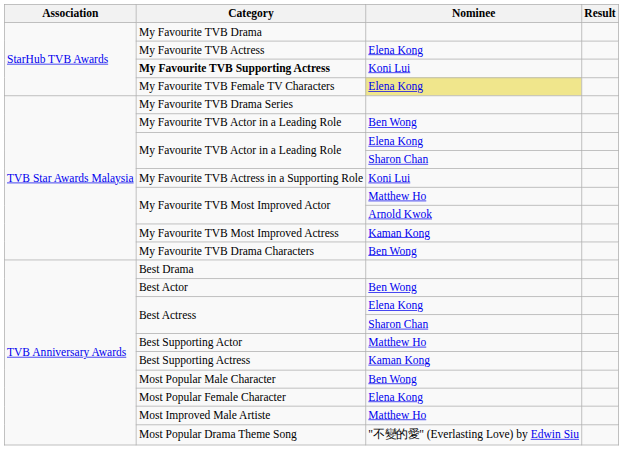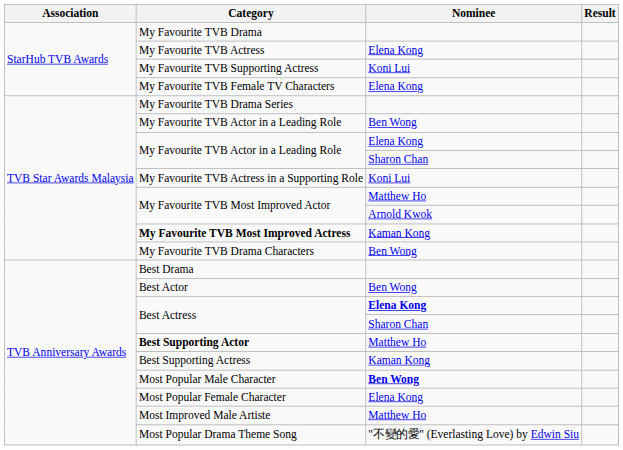(234, 68) bold -> (229, 68) normal
(396, 86) khaki background -> (396, 86) no background
(239, 232) normal -> (245, 232) bold
(396, 305) normal -> (397, 305) bold
(190, 342) normal -> (194, 342) bold
(393, 379) normal -> (394, 379) bold
